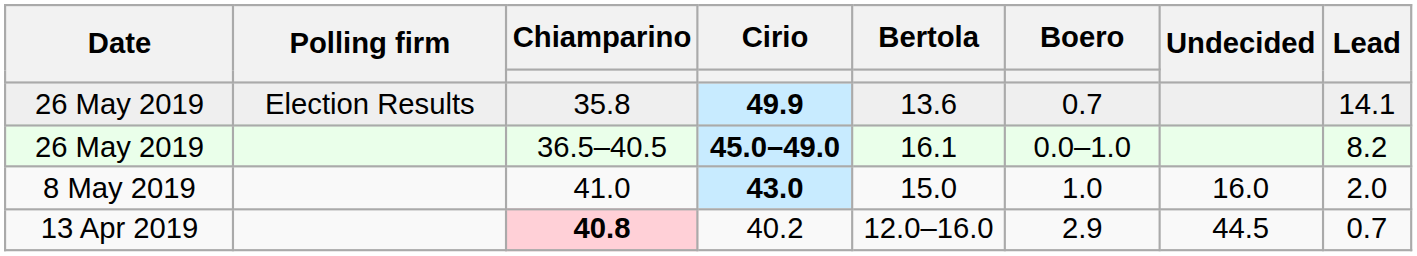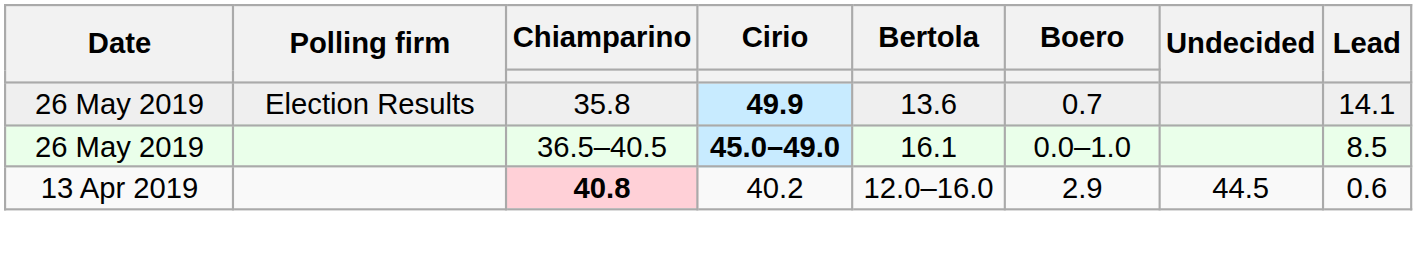(1367, 146) 8.2 -> (1367, 146) 8.5
- row: (602, 187)
(1367, 229) 0.7 -> (1367, 187) 0.6
